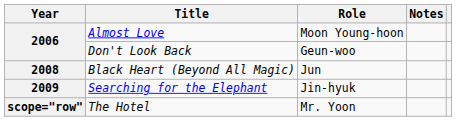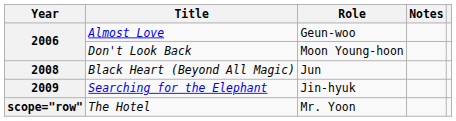(352, 32) Moon Young-hoon -> (328, 32) Geun-woo
(328, 51) Geun-woo -> (352, 51) Moon Young-hoon
